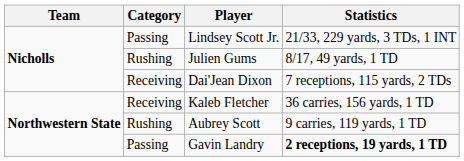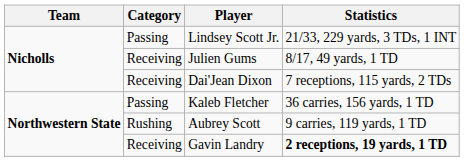(149, 59) Rushing -> (154, 59) Receiving
(154, 102) Receiving -> (148, 102) Passing
(148, 145) Passing -> (154, 145) Receiving
